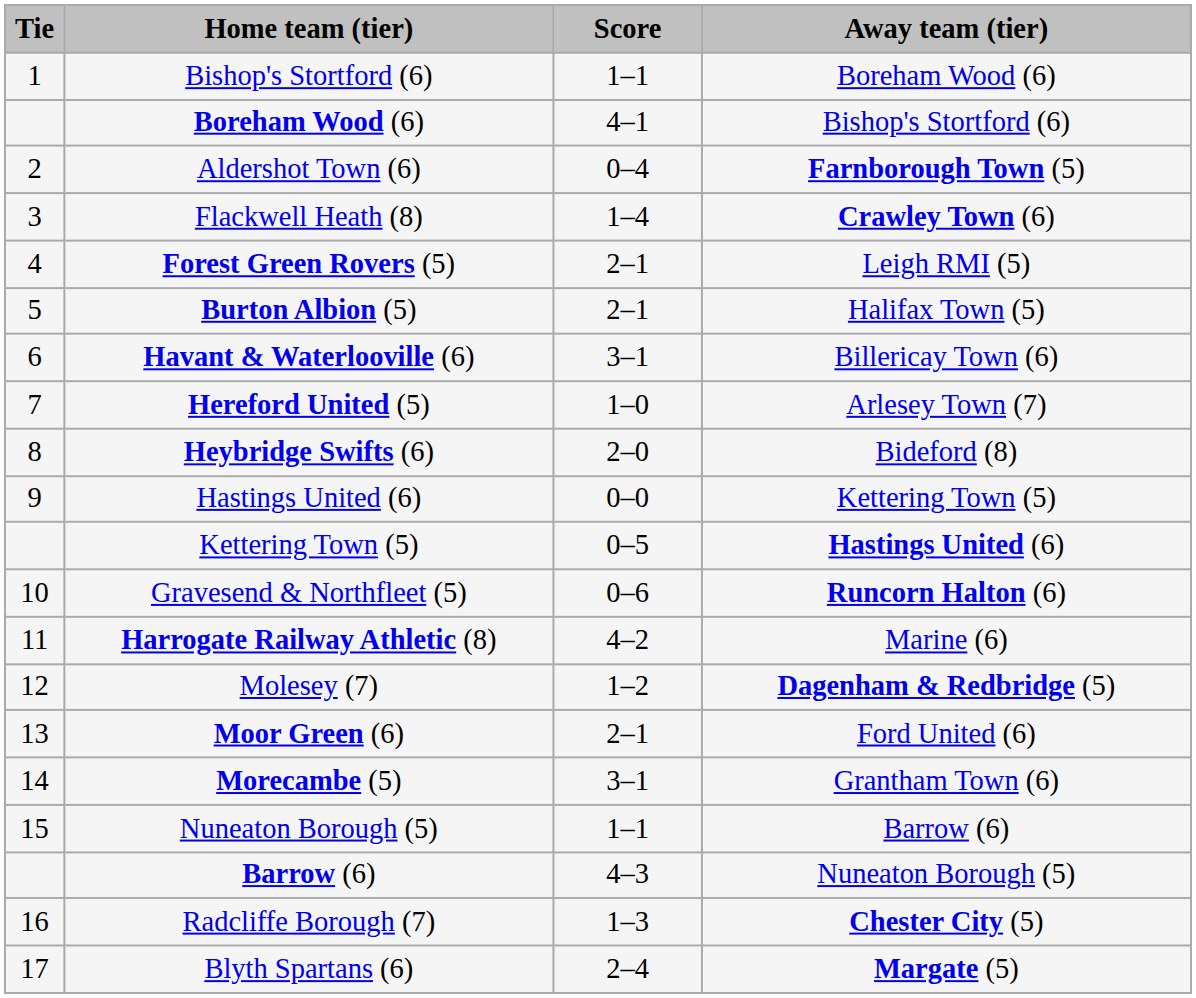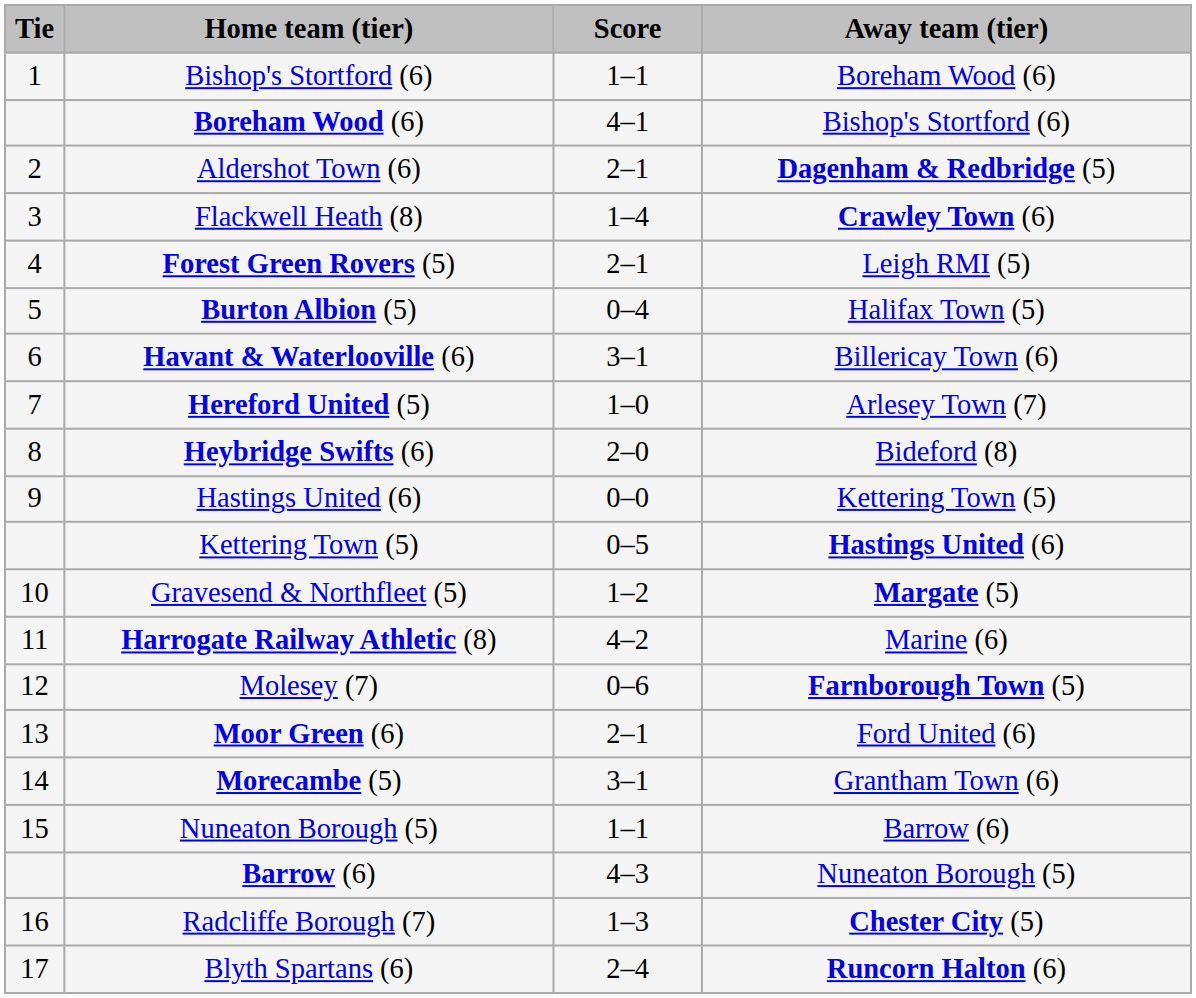(628, 169) 0–4 -> (628, 169) 2–1
(946, 169) Farnborough Town (5) -> (946, 169) Dagenham & Redbridge (5)
(628, 310) 2–1 -> (628, 310) 0–4
(628, 592) 0–6 -> (628, 592) 1–2
(946, 592) Runcorn Halton (6) -> (946, 592) Margate (5)
(628, 686) 1–2 -> (628, 686) 0–6
(946, 686) Dagenham & Redbridge (5) -> (946, 686) Farnborough Town (5)
(946, 968) Margate (5) -> (946, 968) Runcorn Halton (6)
